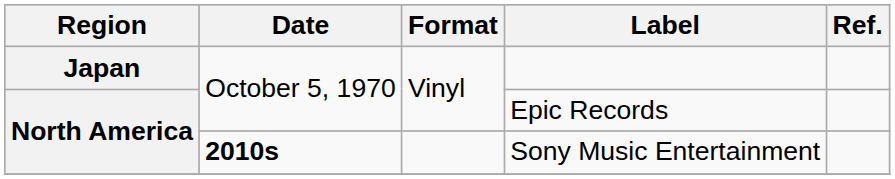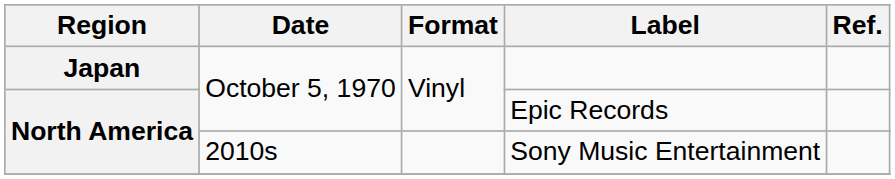(242, 151) bold -> (241, 151) normal
